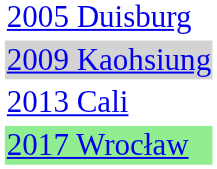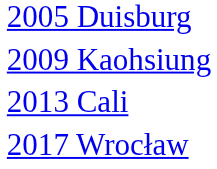(109, 59) lightgrey background -> (109, 59) no background
(98, 144) lightgreen background -> (98, 144) no background
